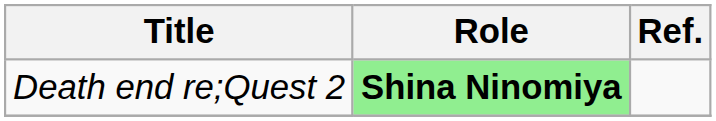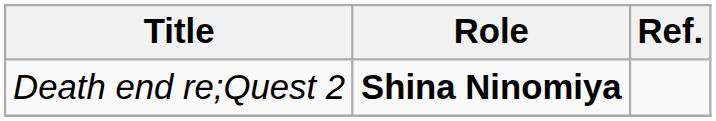(491, 87) lightgreen background -> (491, 87) no background
